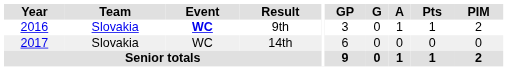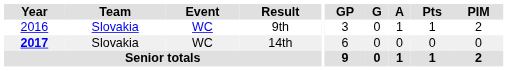(202, 27) bold -> (202, 27) normal
(34, 43) normal -> (34, 43) bold
